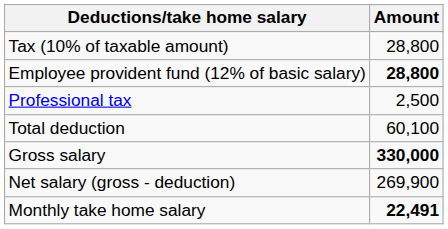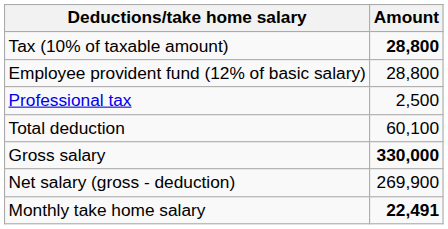(413, 45) normal -> (413, 45) bold
(413, 73) bold -> (413, 73) normal
